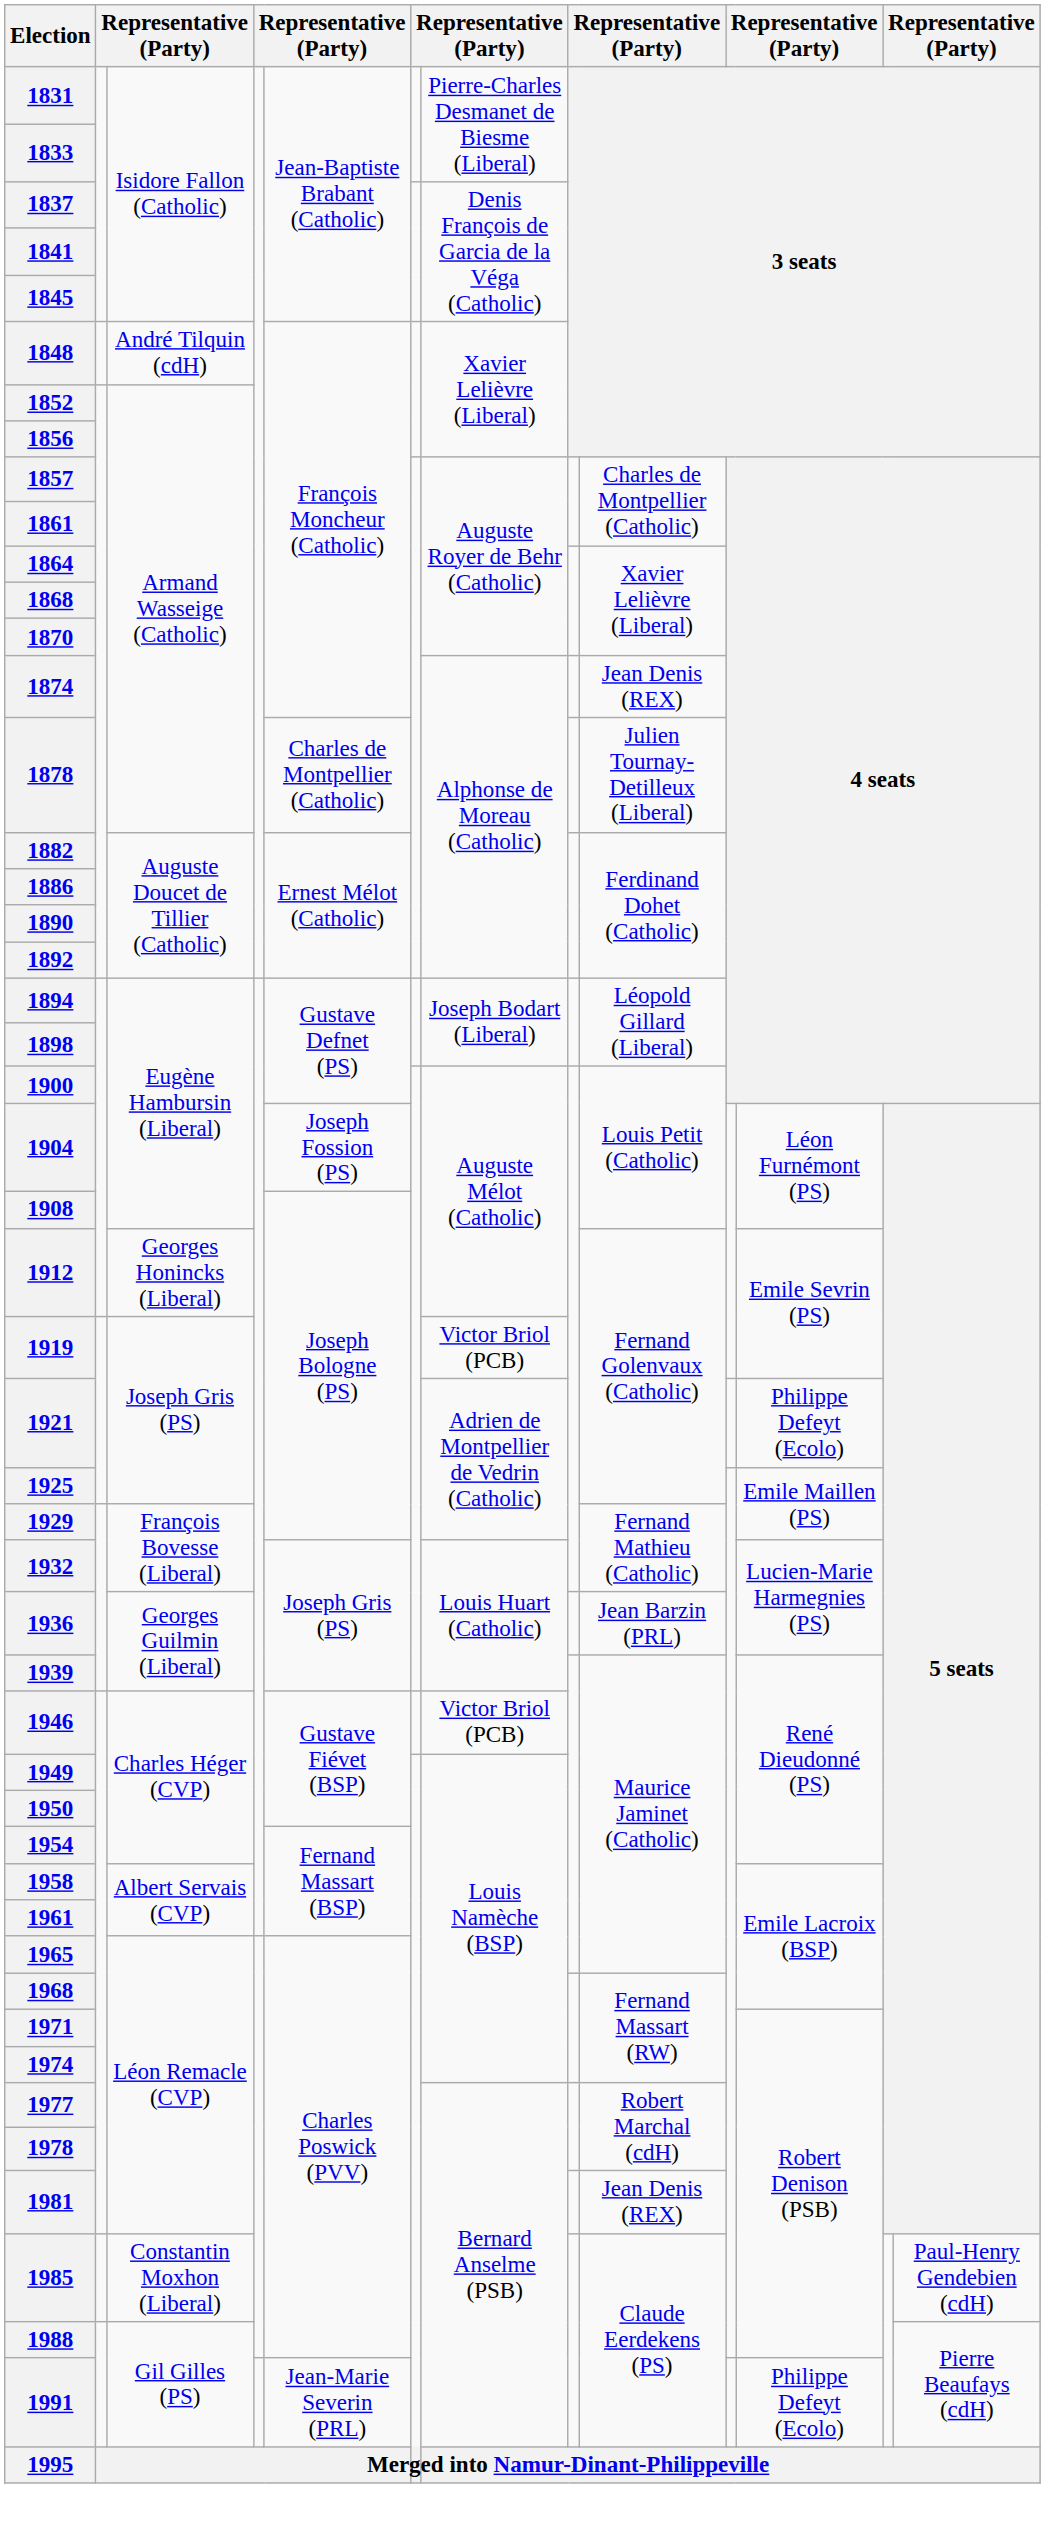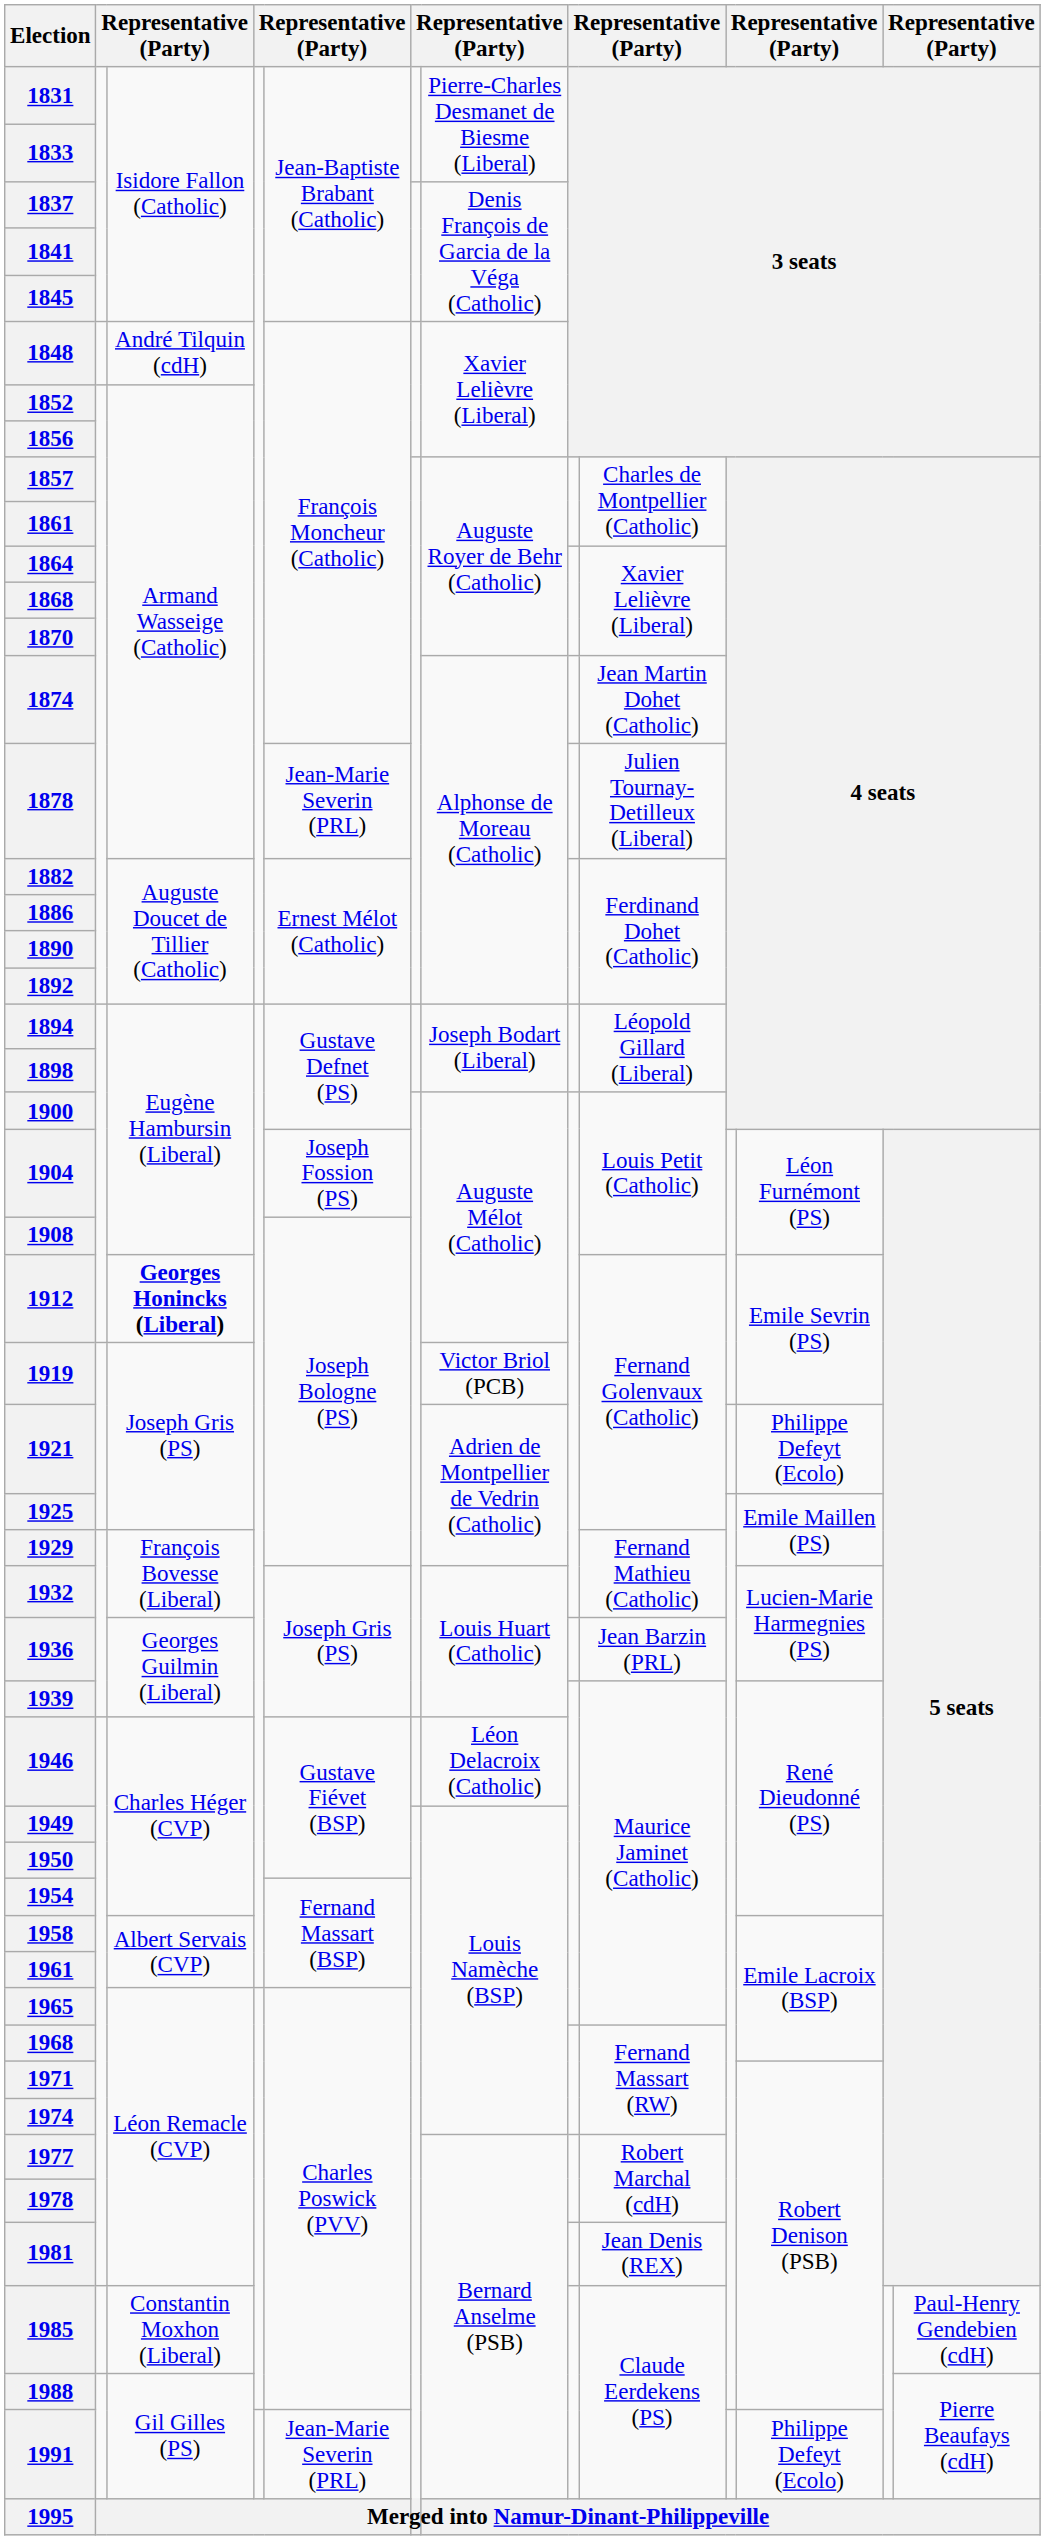(652, 686) Jean Denis (REX) -> (652, 699) Jean Martin Dohet (Catholic)
(337, 774) Charles de Montpellier (Catholic) -> (337, 800) Jean-Marie Severin (PRL)
(180, 1271) normal -> (180, 1297) bold
(495, 1722) Victor Briol (PCB) -> (495, 1761) Léon Delacroix (Catholic)
